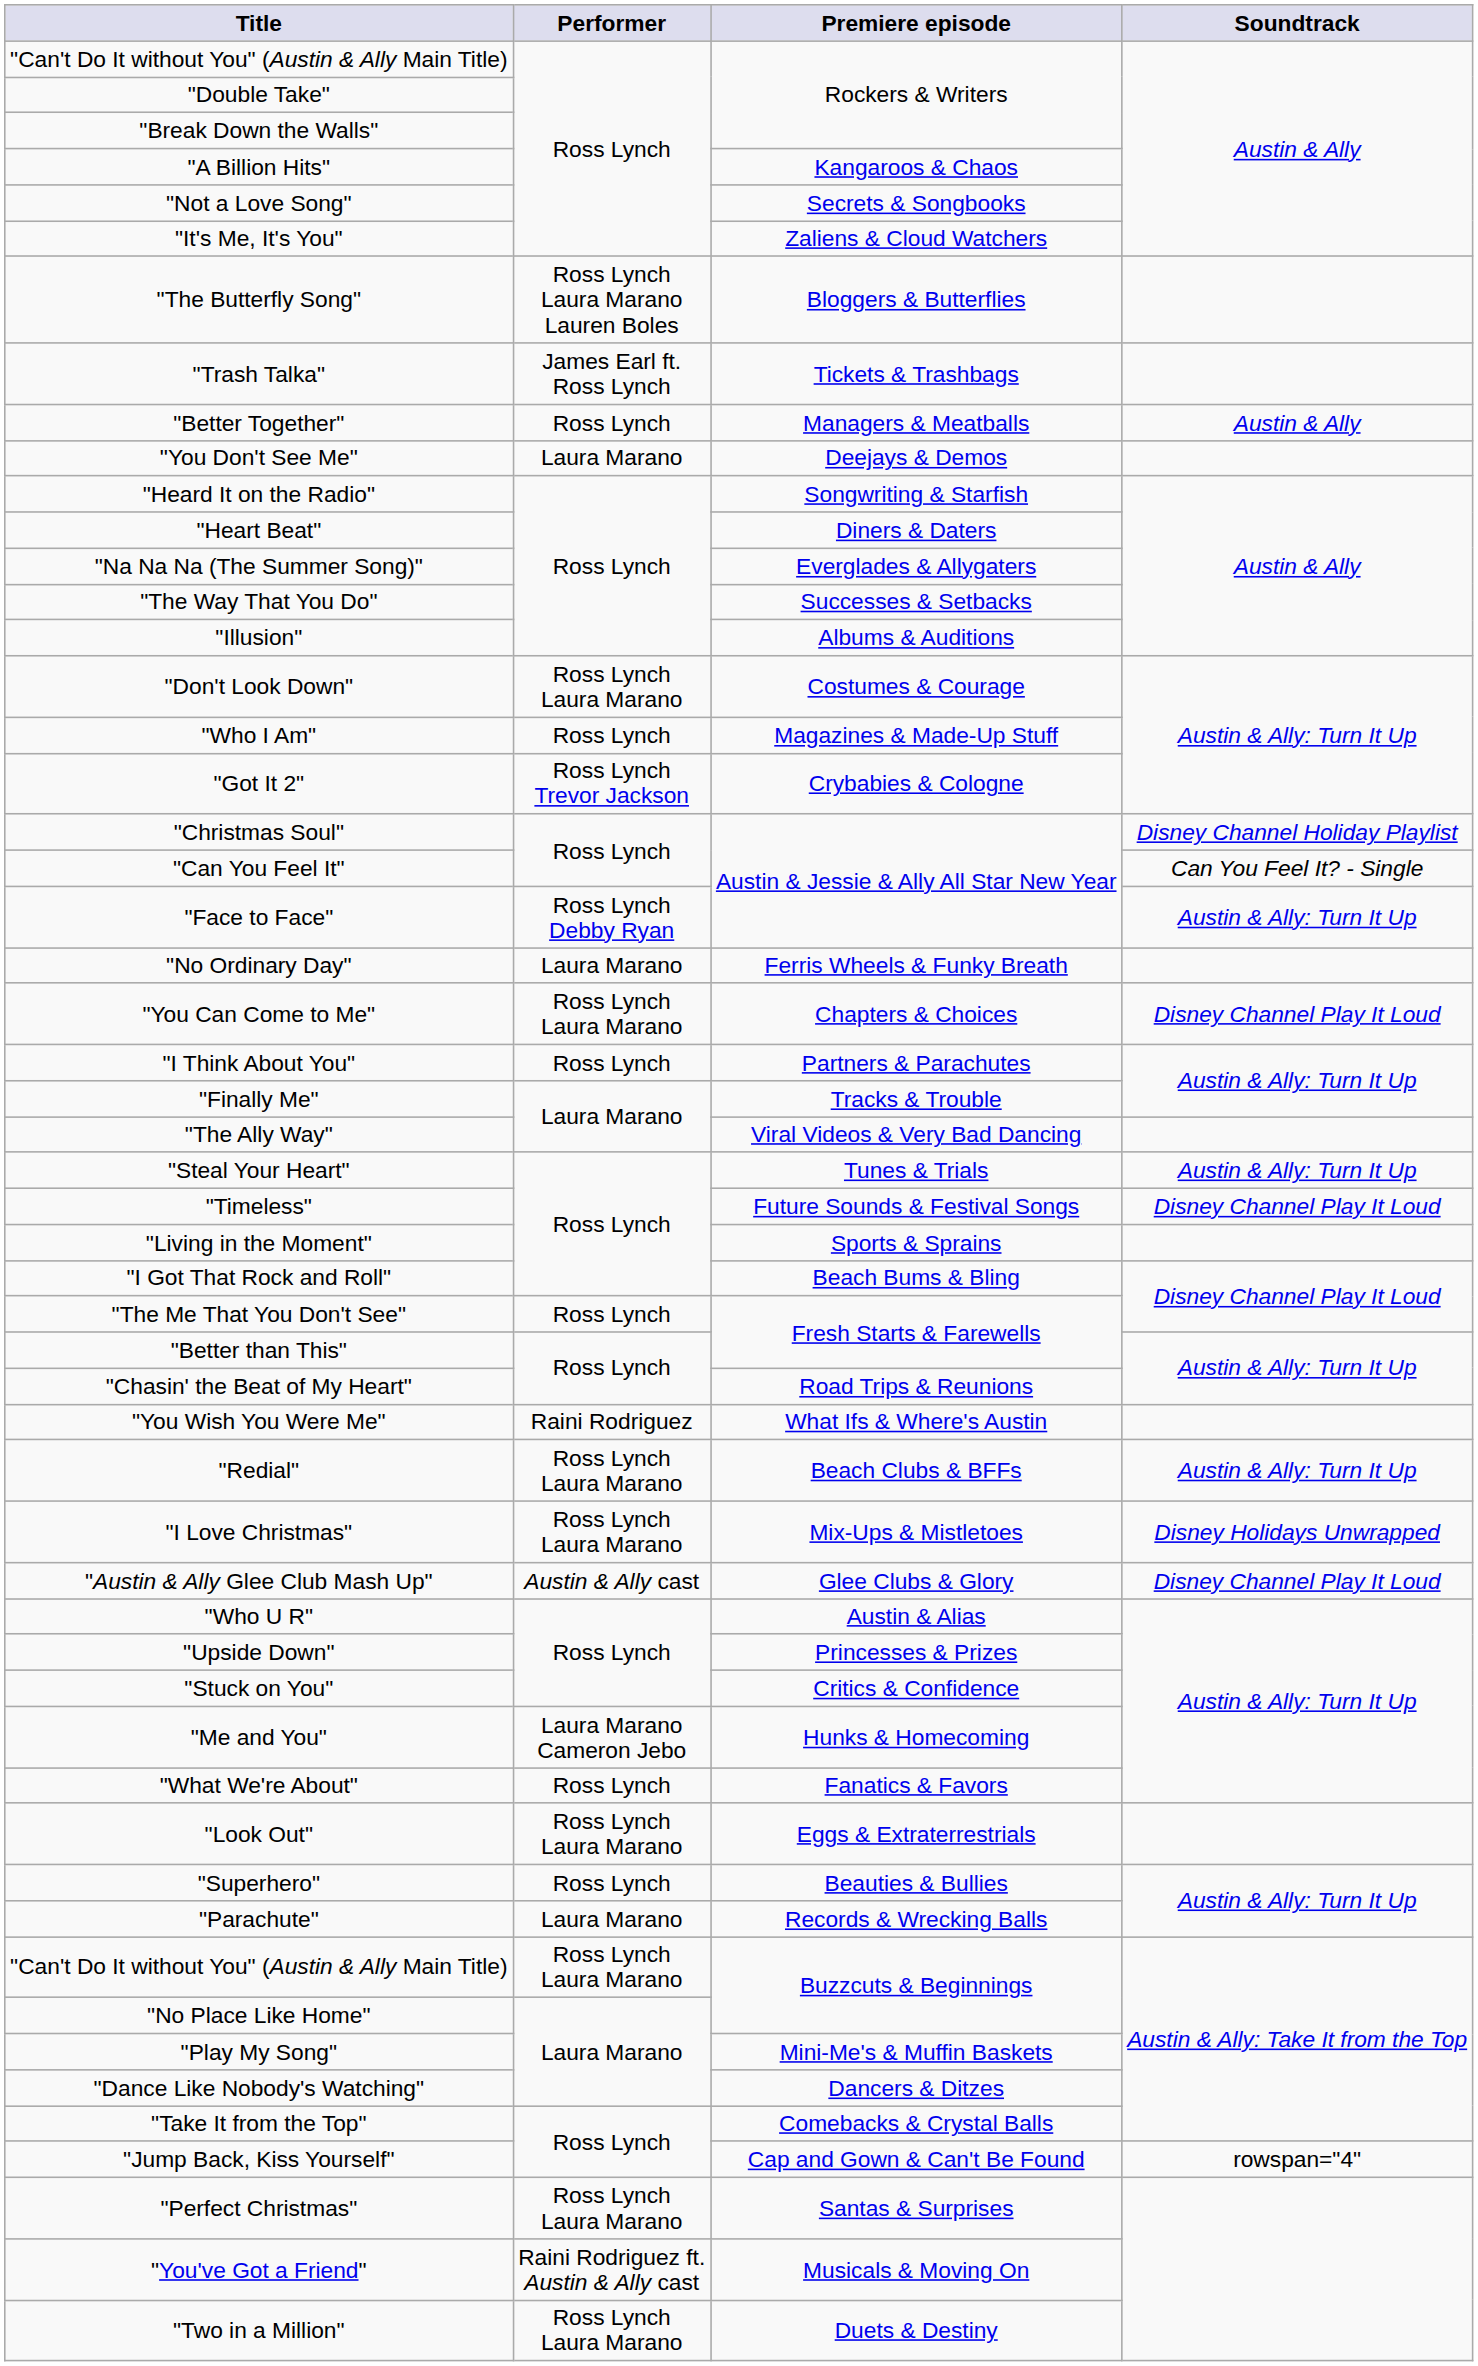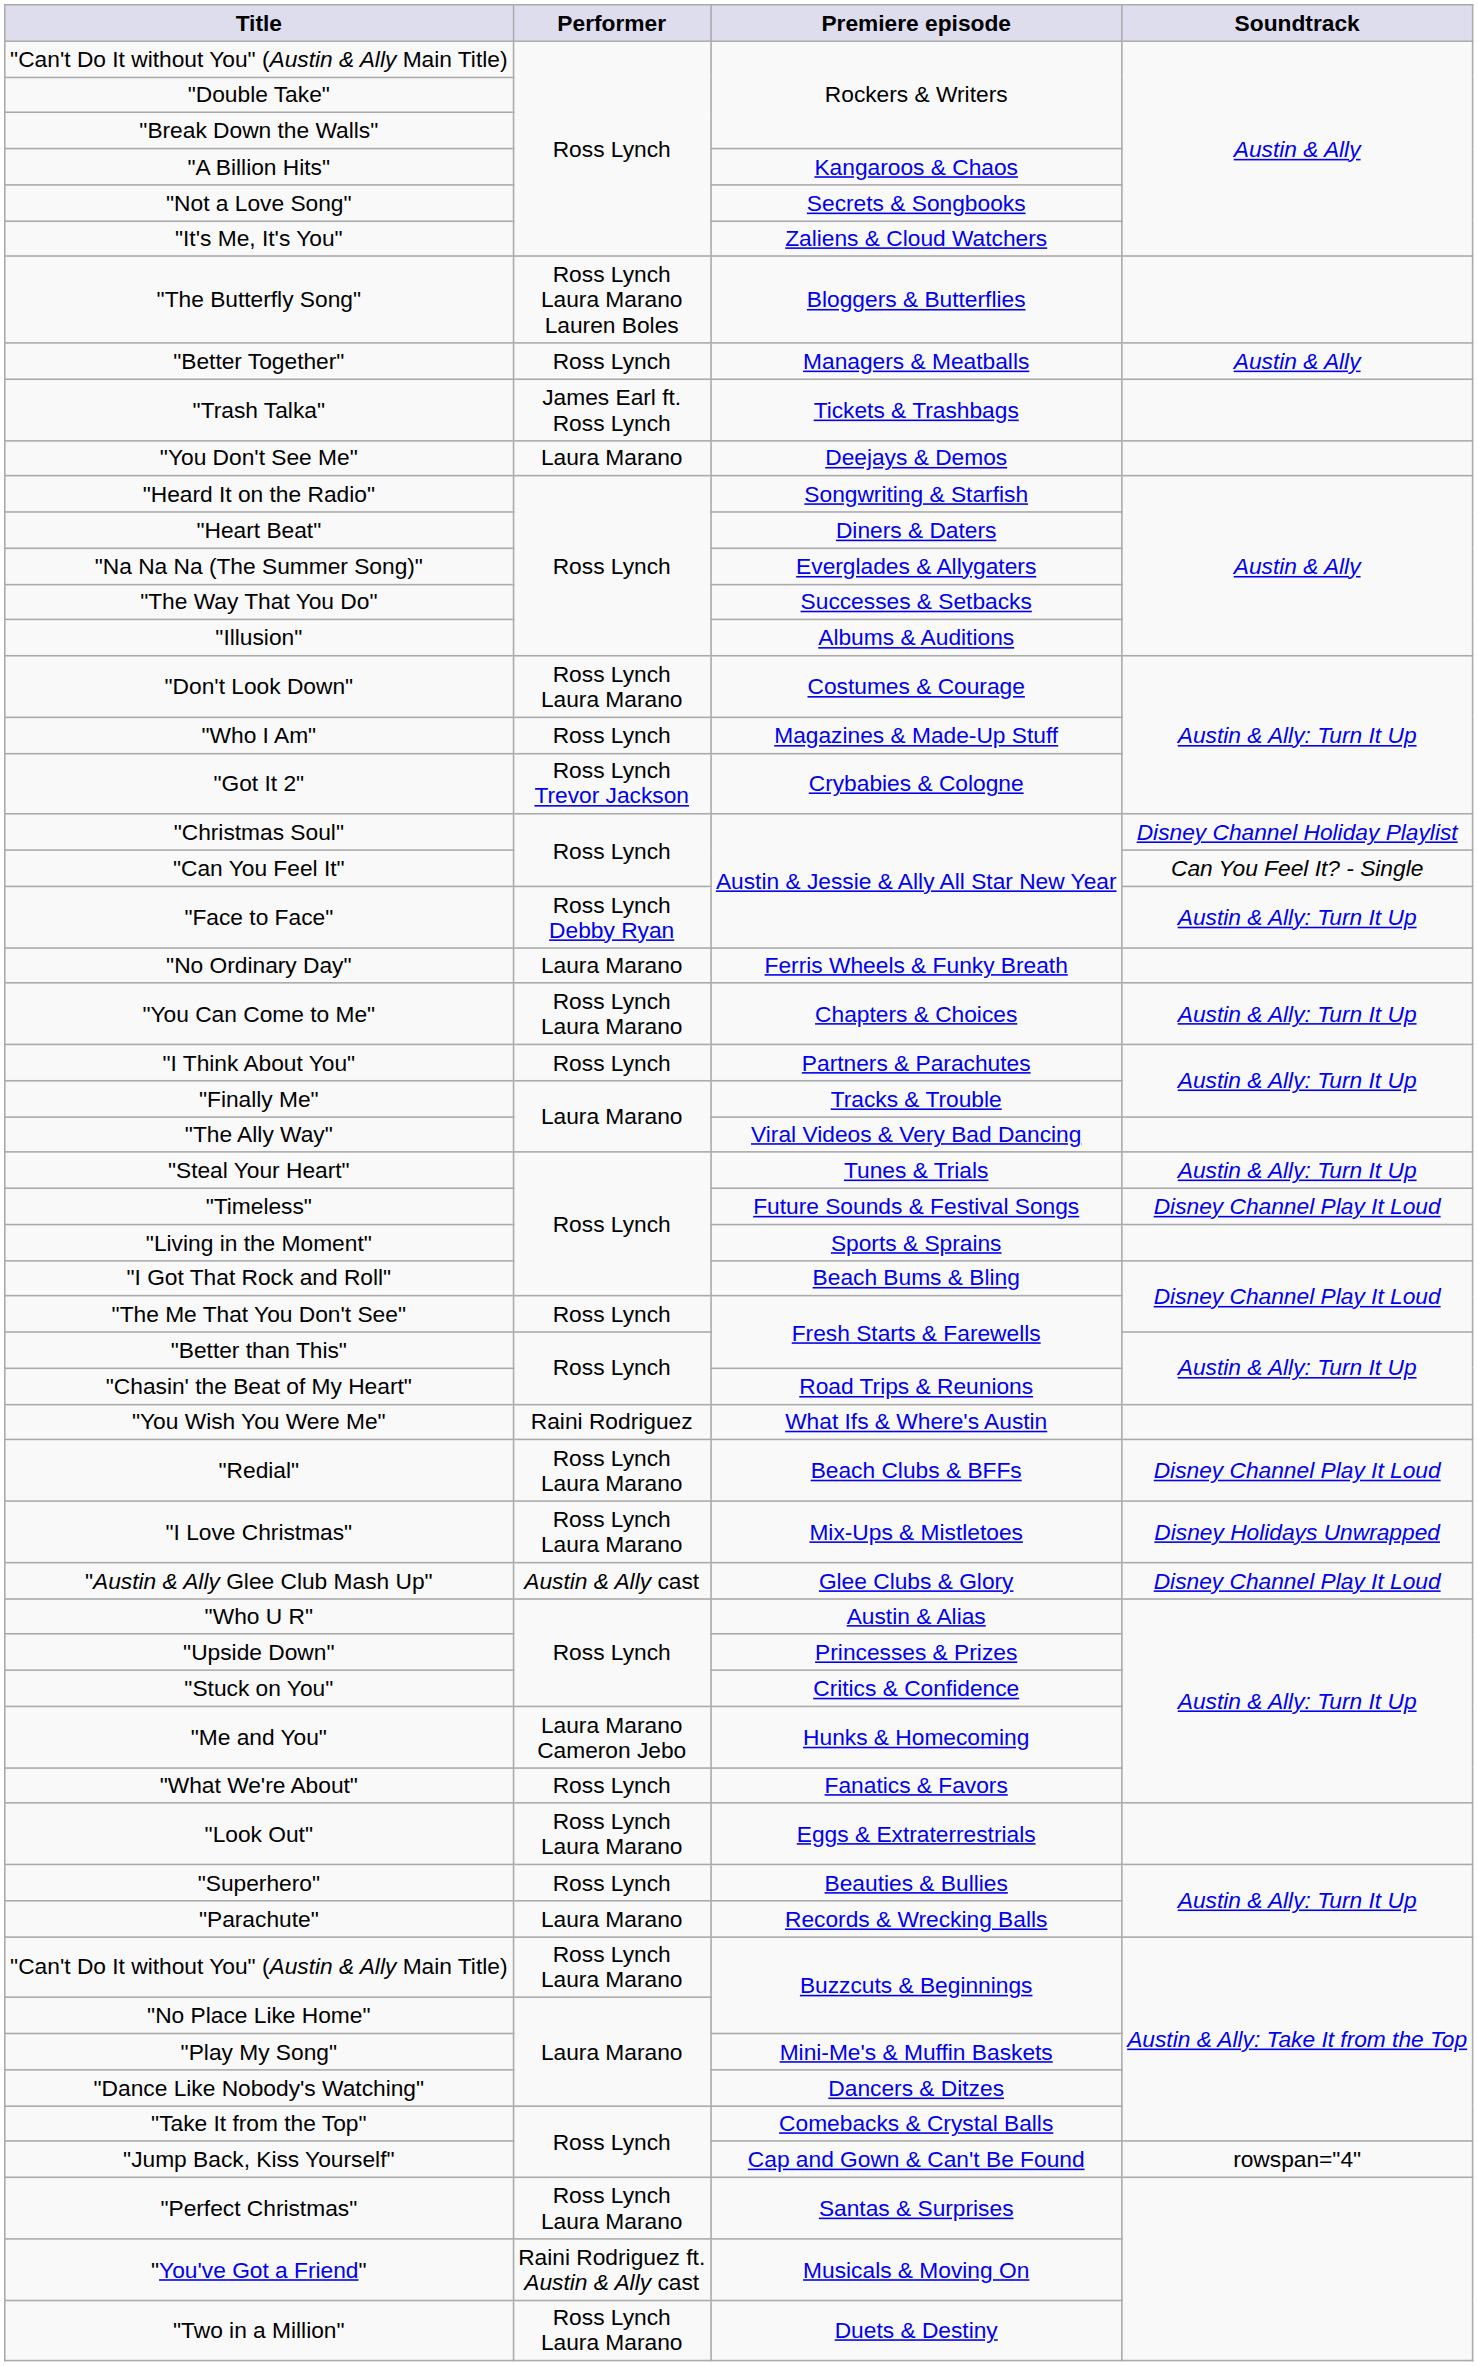rows swapped: (259, 374) <-> (259, 422)
(1297, 1014) Disney Channel Play It Loud -> (1297, 1014) Austin & Ally: Turn It Up
(1297, 1471) Austin & Ally: Turn It Up -> (1297, 1471) Disney Channel Play It Loud
